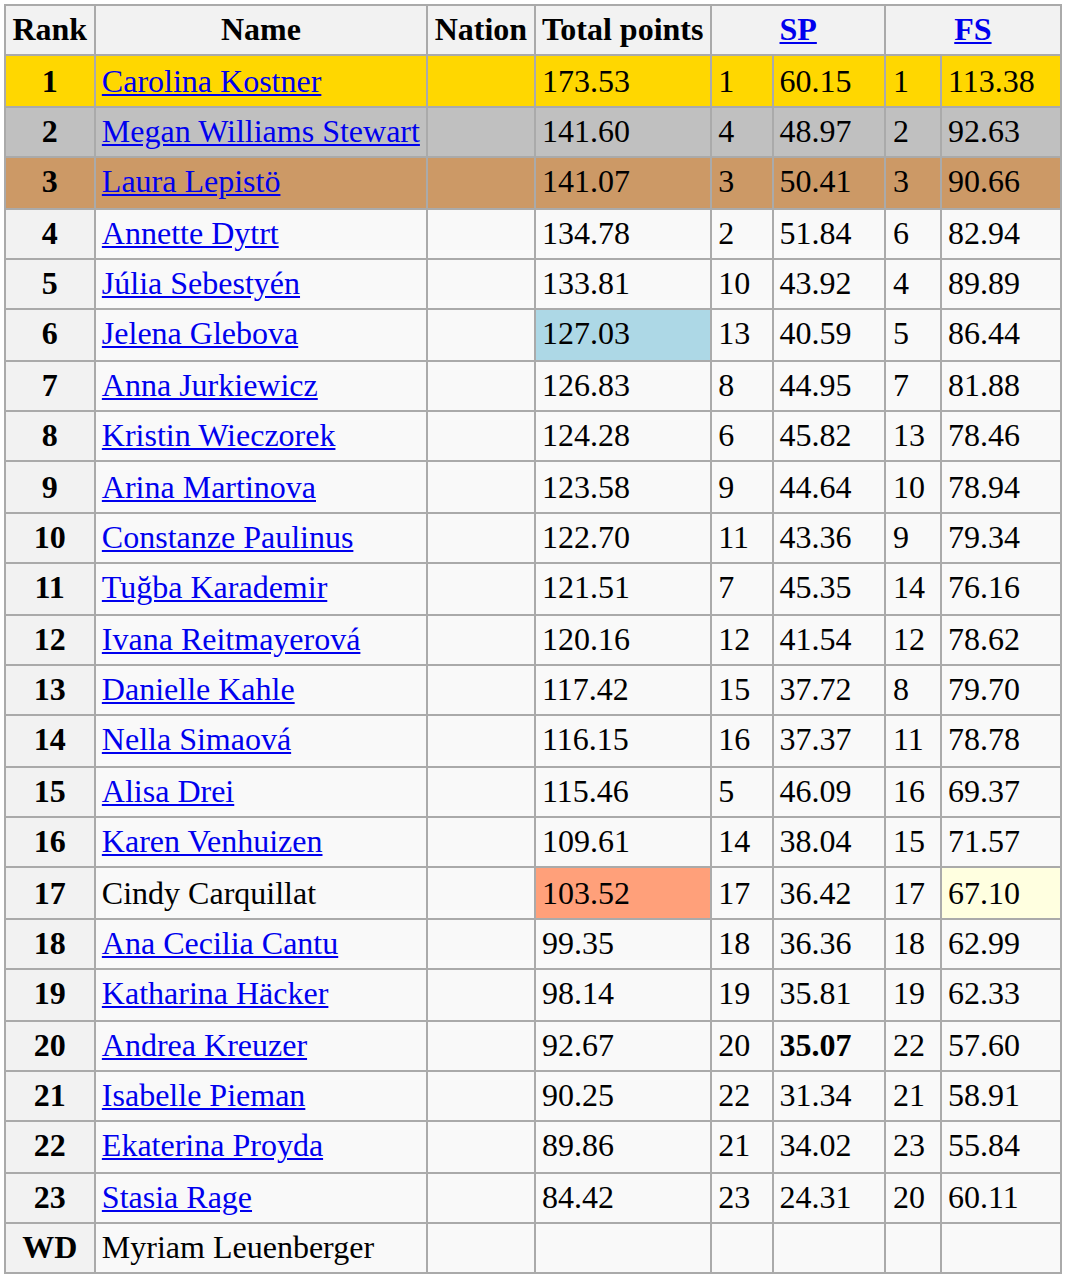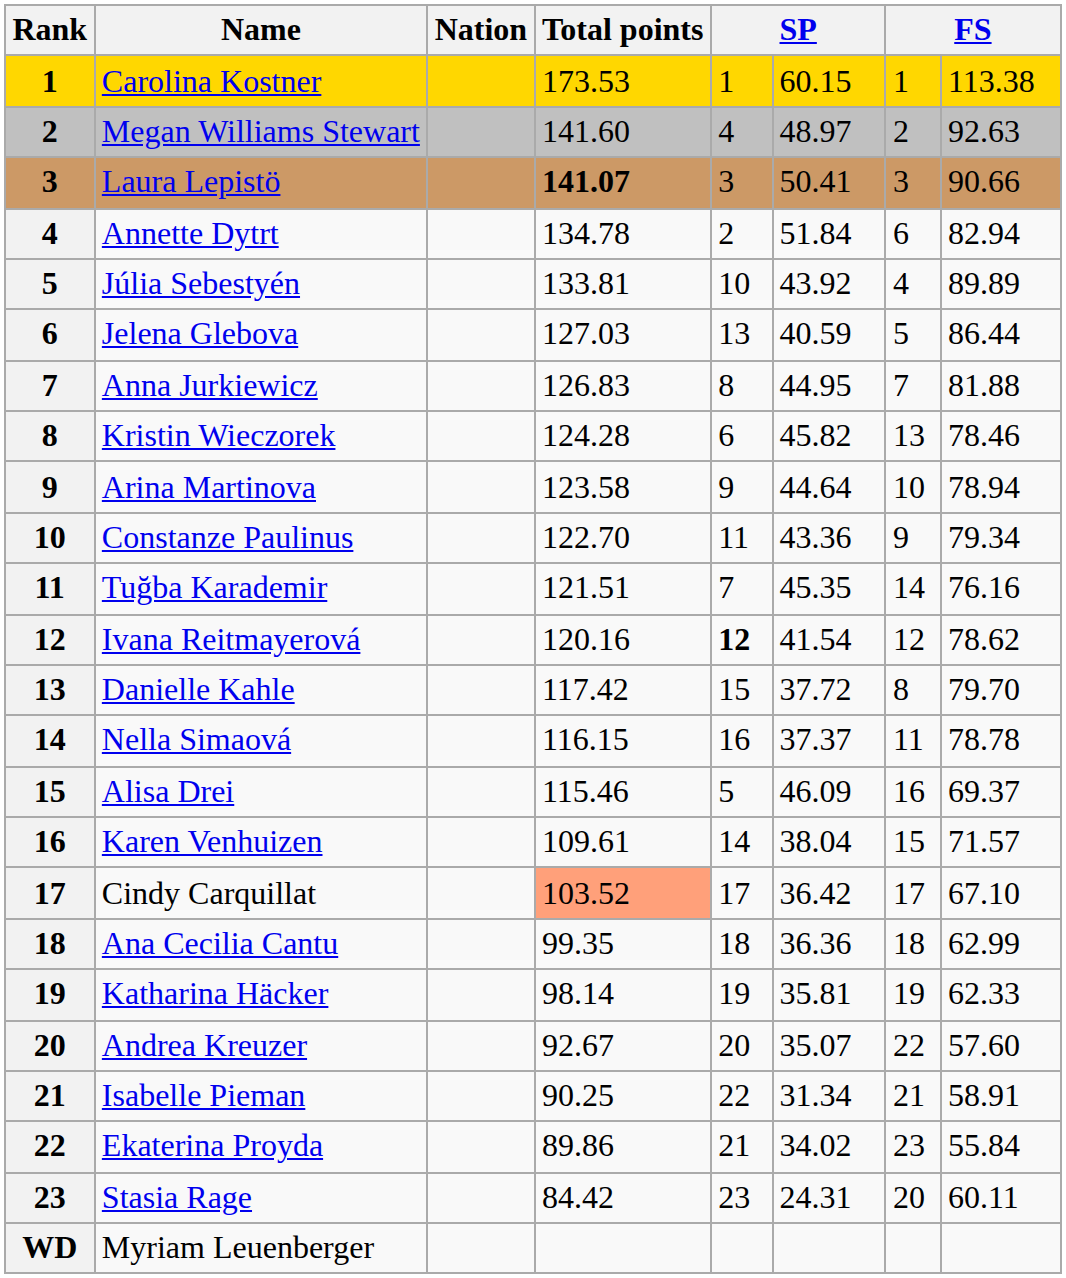(586, 182) normal -> (586, 182) bold
(586, 334) lightblue background -> (586, 334) no background
(734, 638) normal -> (734, 638) bold
(984, 892) lightyellow background -> (984, 892) no background
(815, 1044) bold -> (815, 1044) normal
